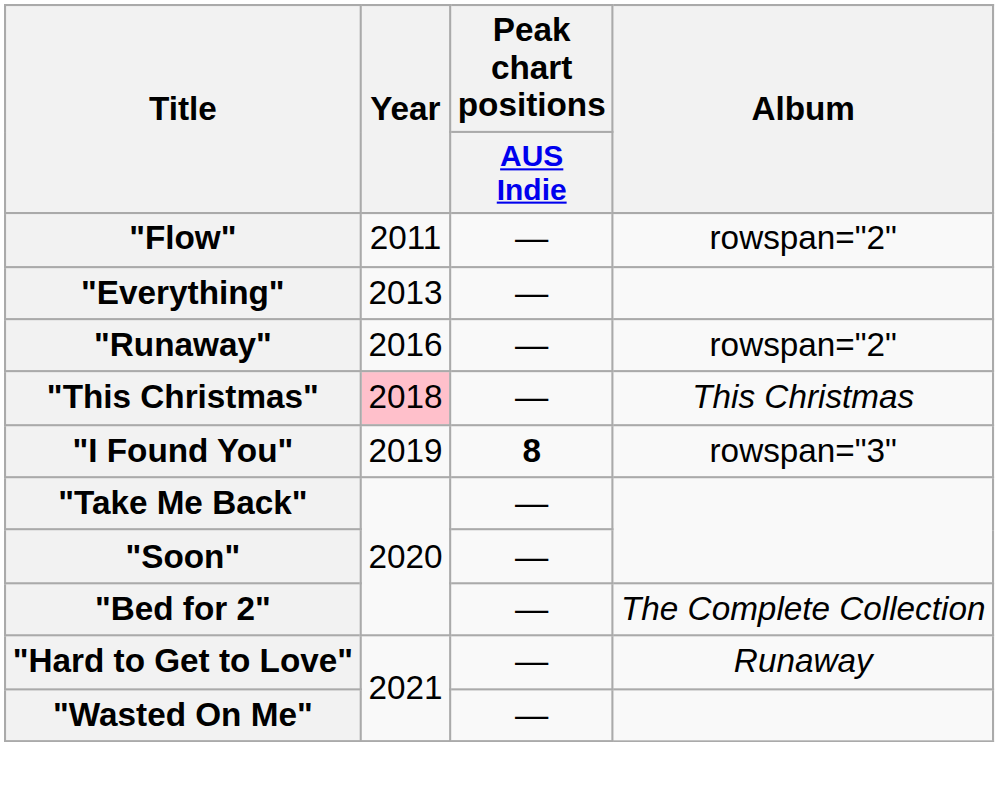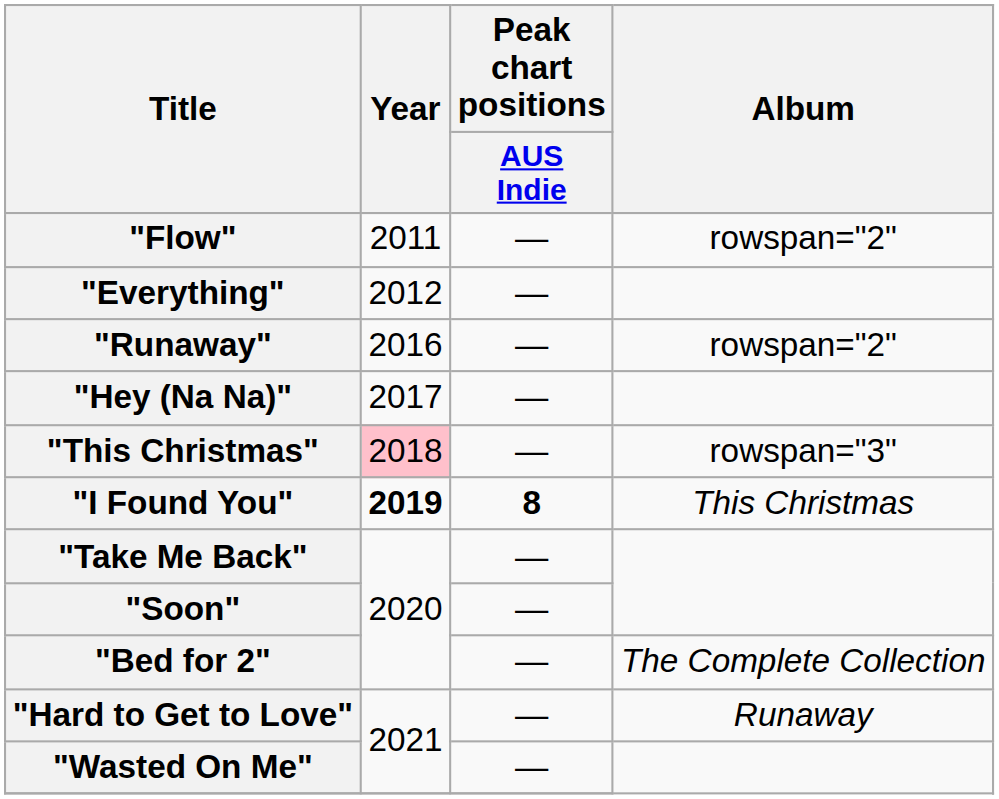(405, 291) 2013 -> (405, 291) 2012
+ row: (183, 397)
(803, 397) This Christmas -> (803, 450) rowspan="3"
(405, 450) normal -> (405, 503) bold
(803, 450) rowspan="3" -> (803, 503) This Christmas
